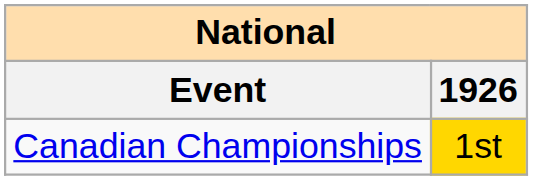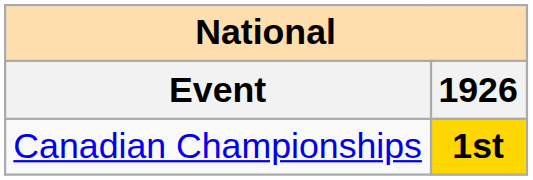(478, 145) normal -> (478, 145) bold
